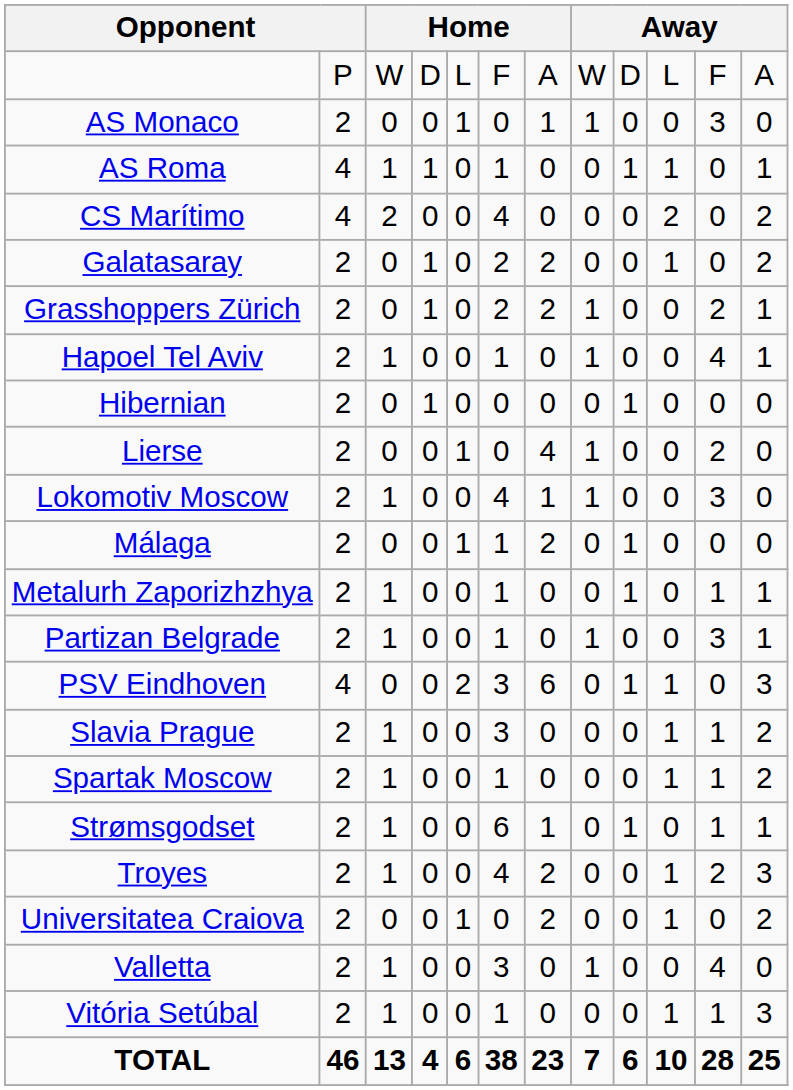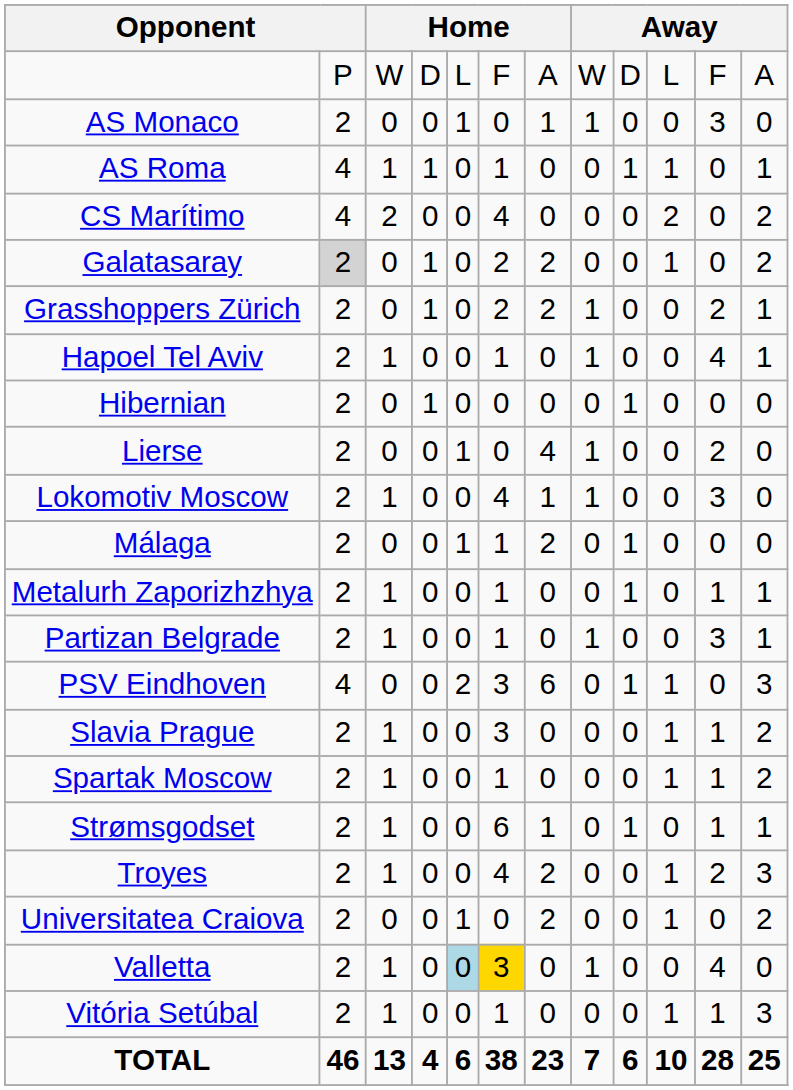(343, 262) no background -> (343, 262) lightgrey background
(463, 966) no background -> (463, 966) lightblue background
(501, 966) no background -> (501, 966) gold background
